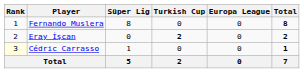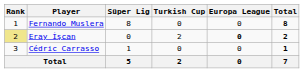(16, 36) no background -> (16, 36) khaki background
(179, 36) bold -> (179, 36) normal
(239, 36) normal -> (239, 36) bold
(16, 49) lightyellow background -> (16, 49) no background
